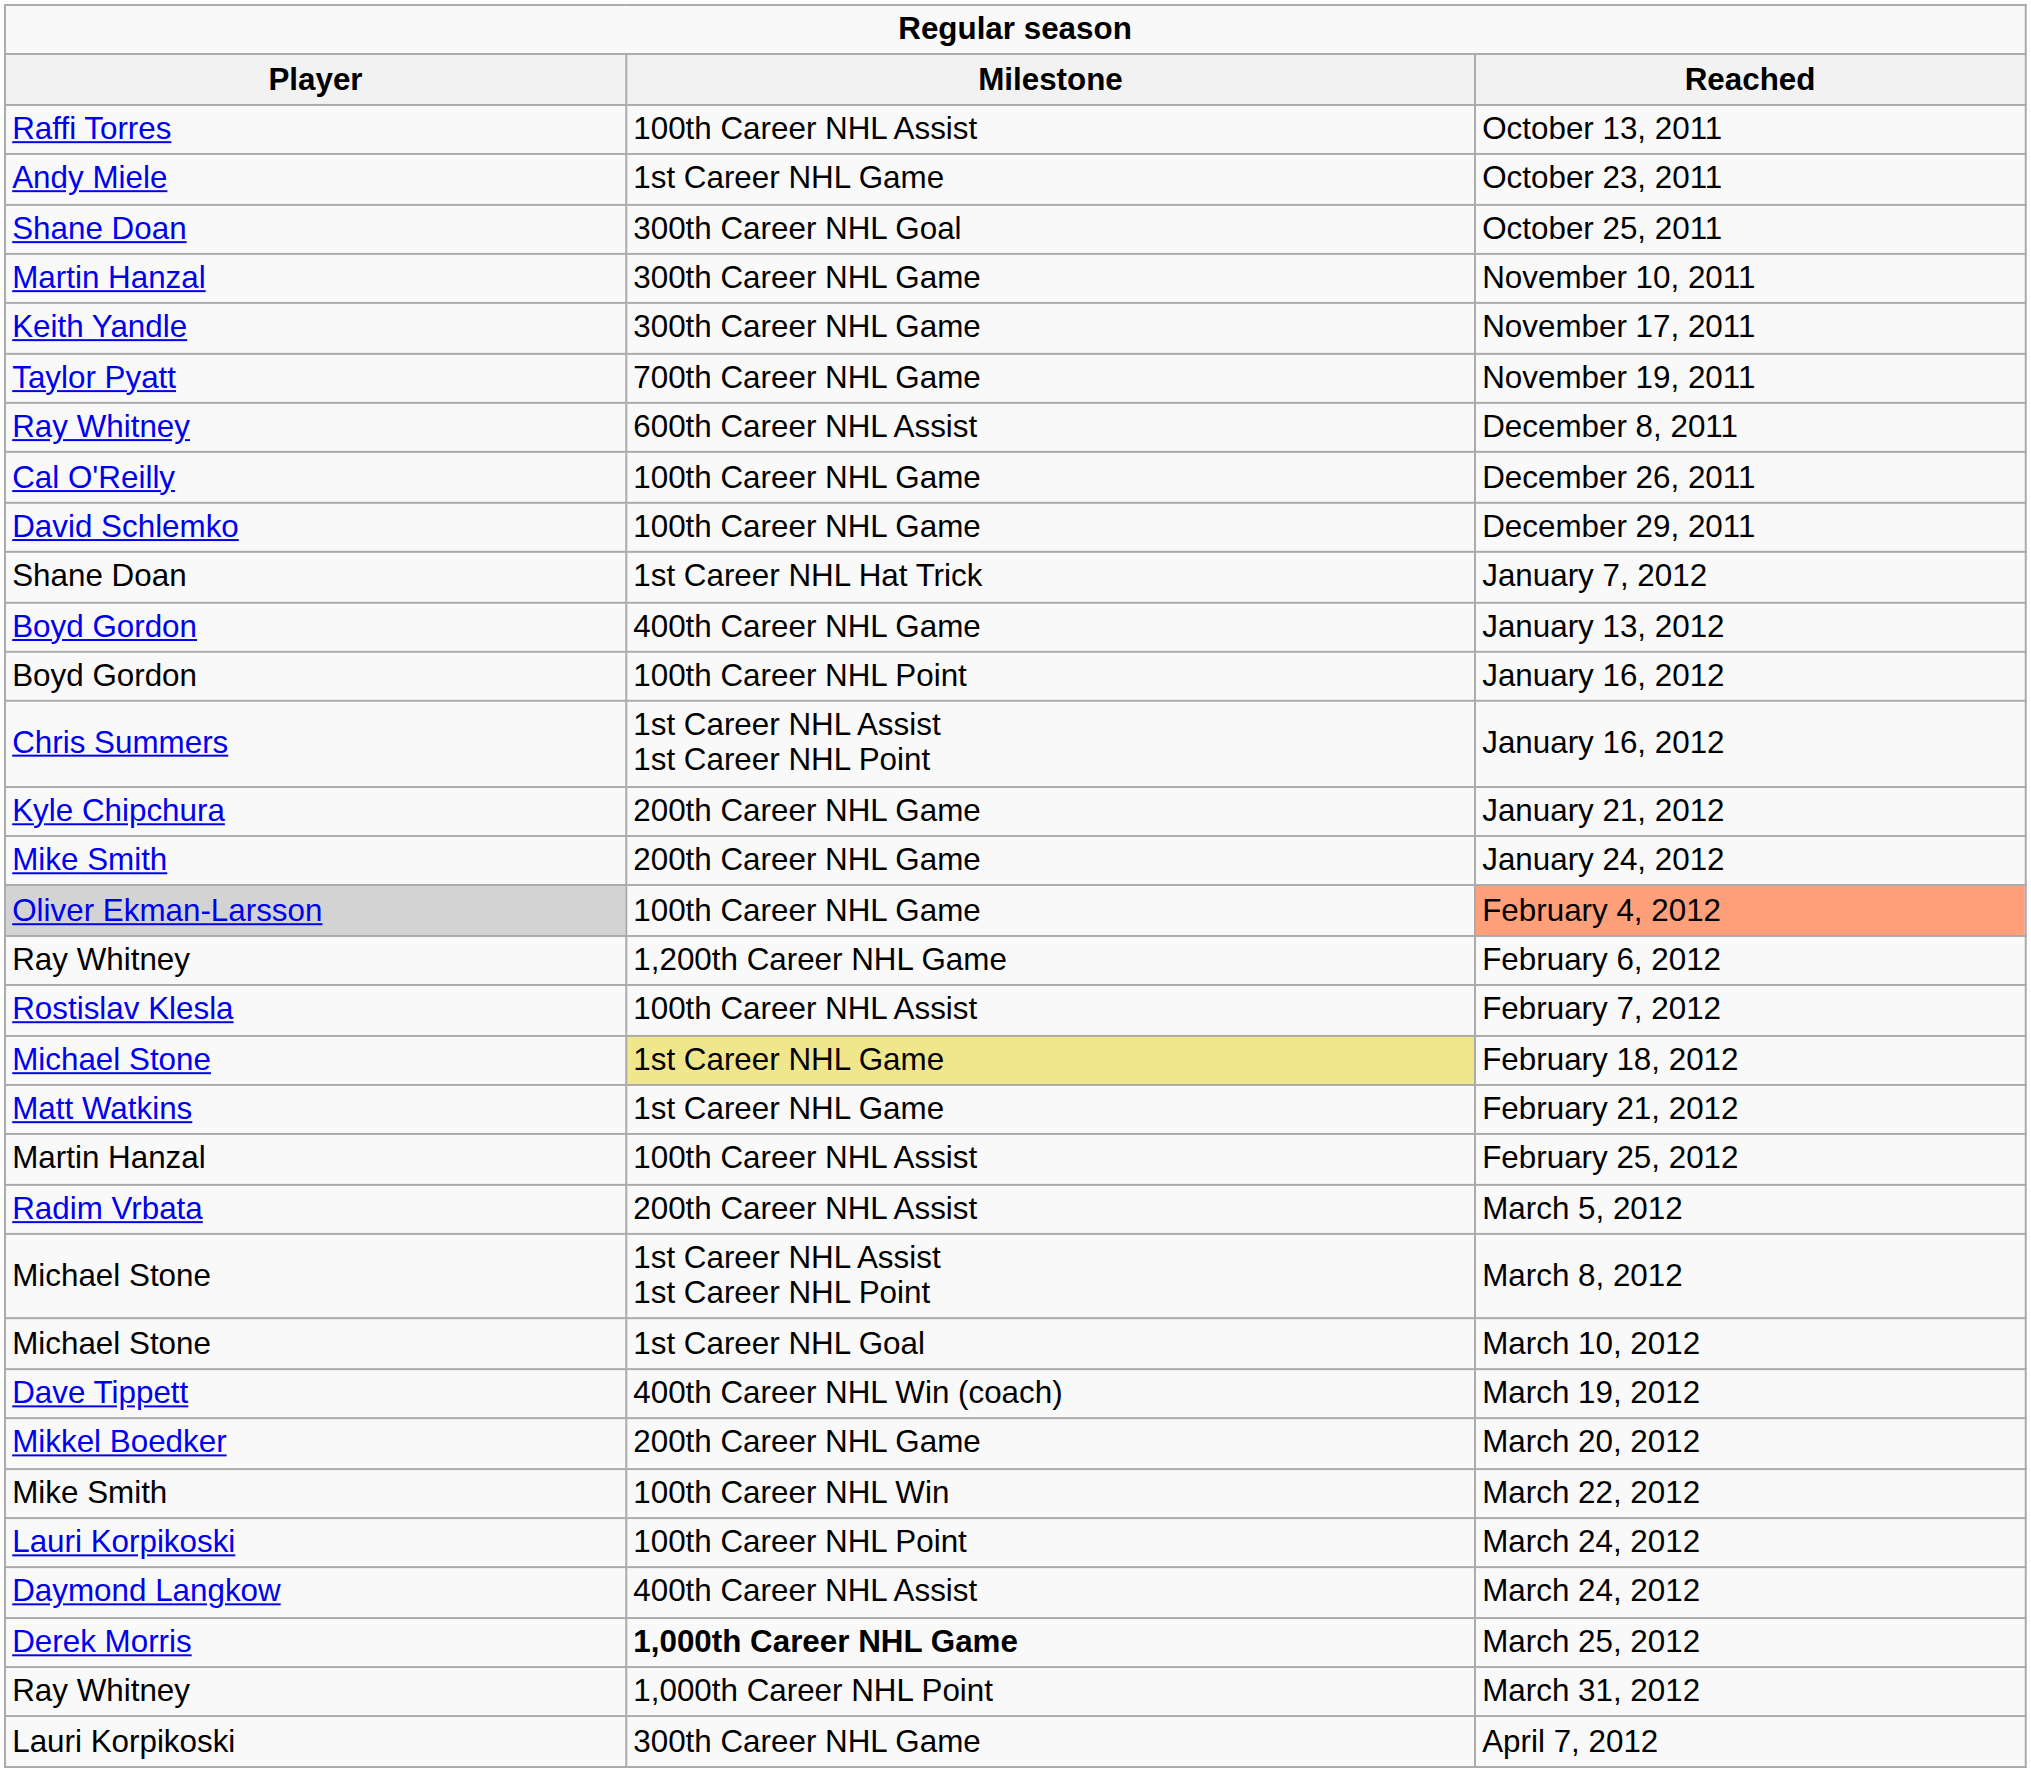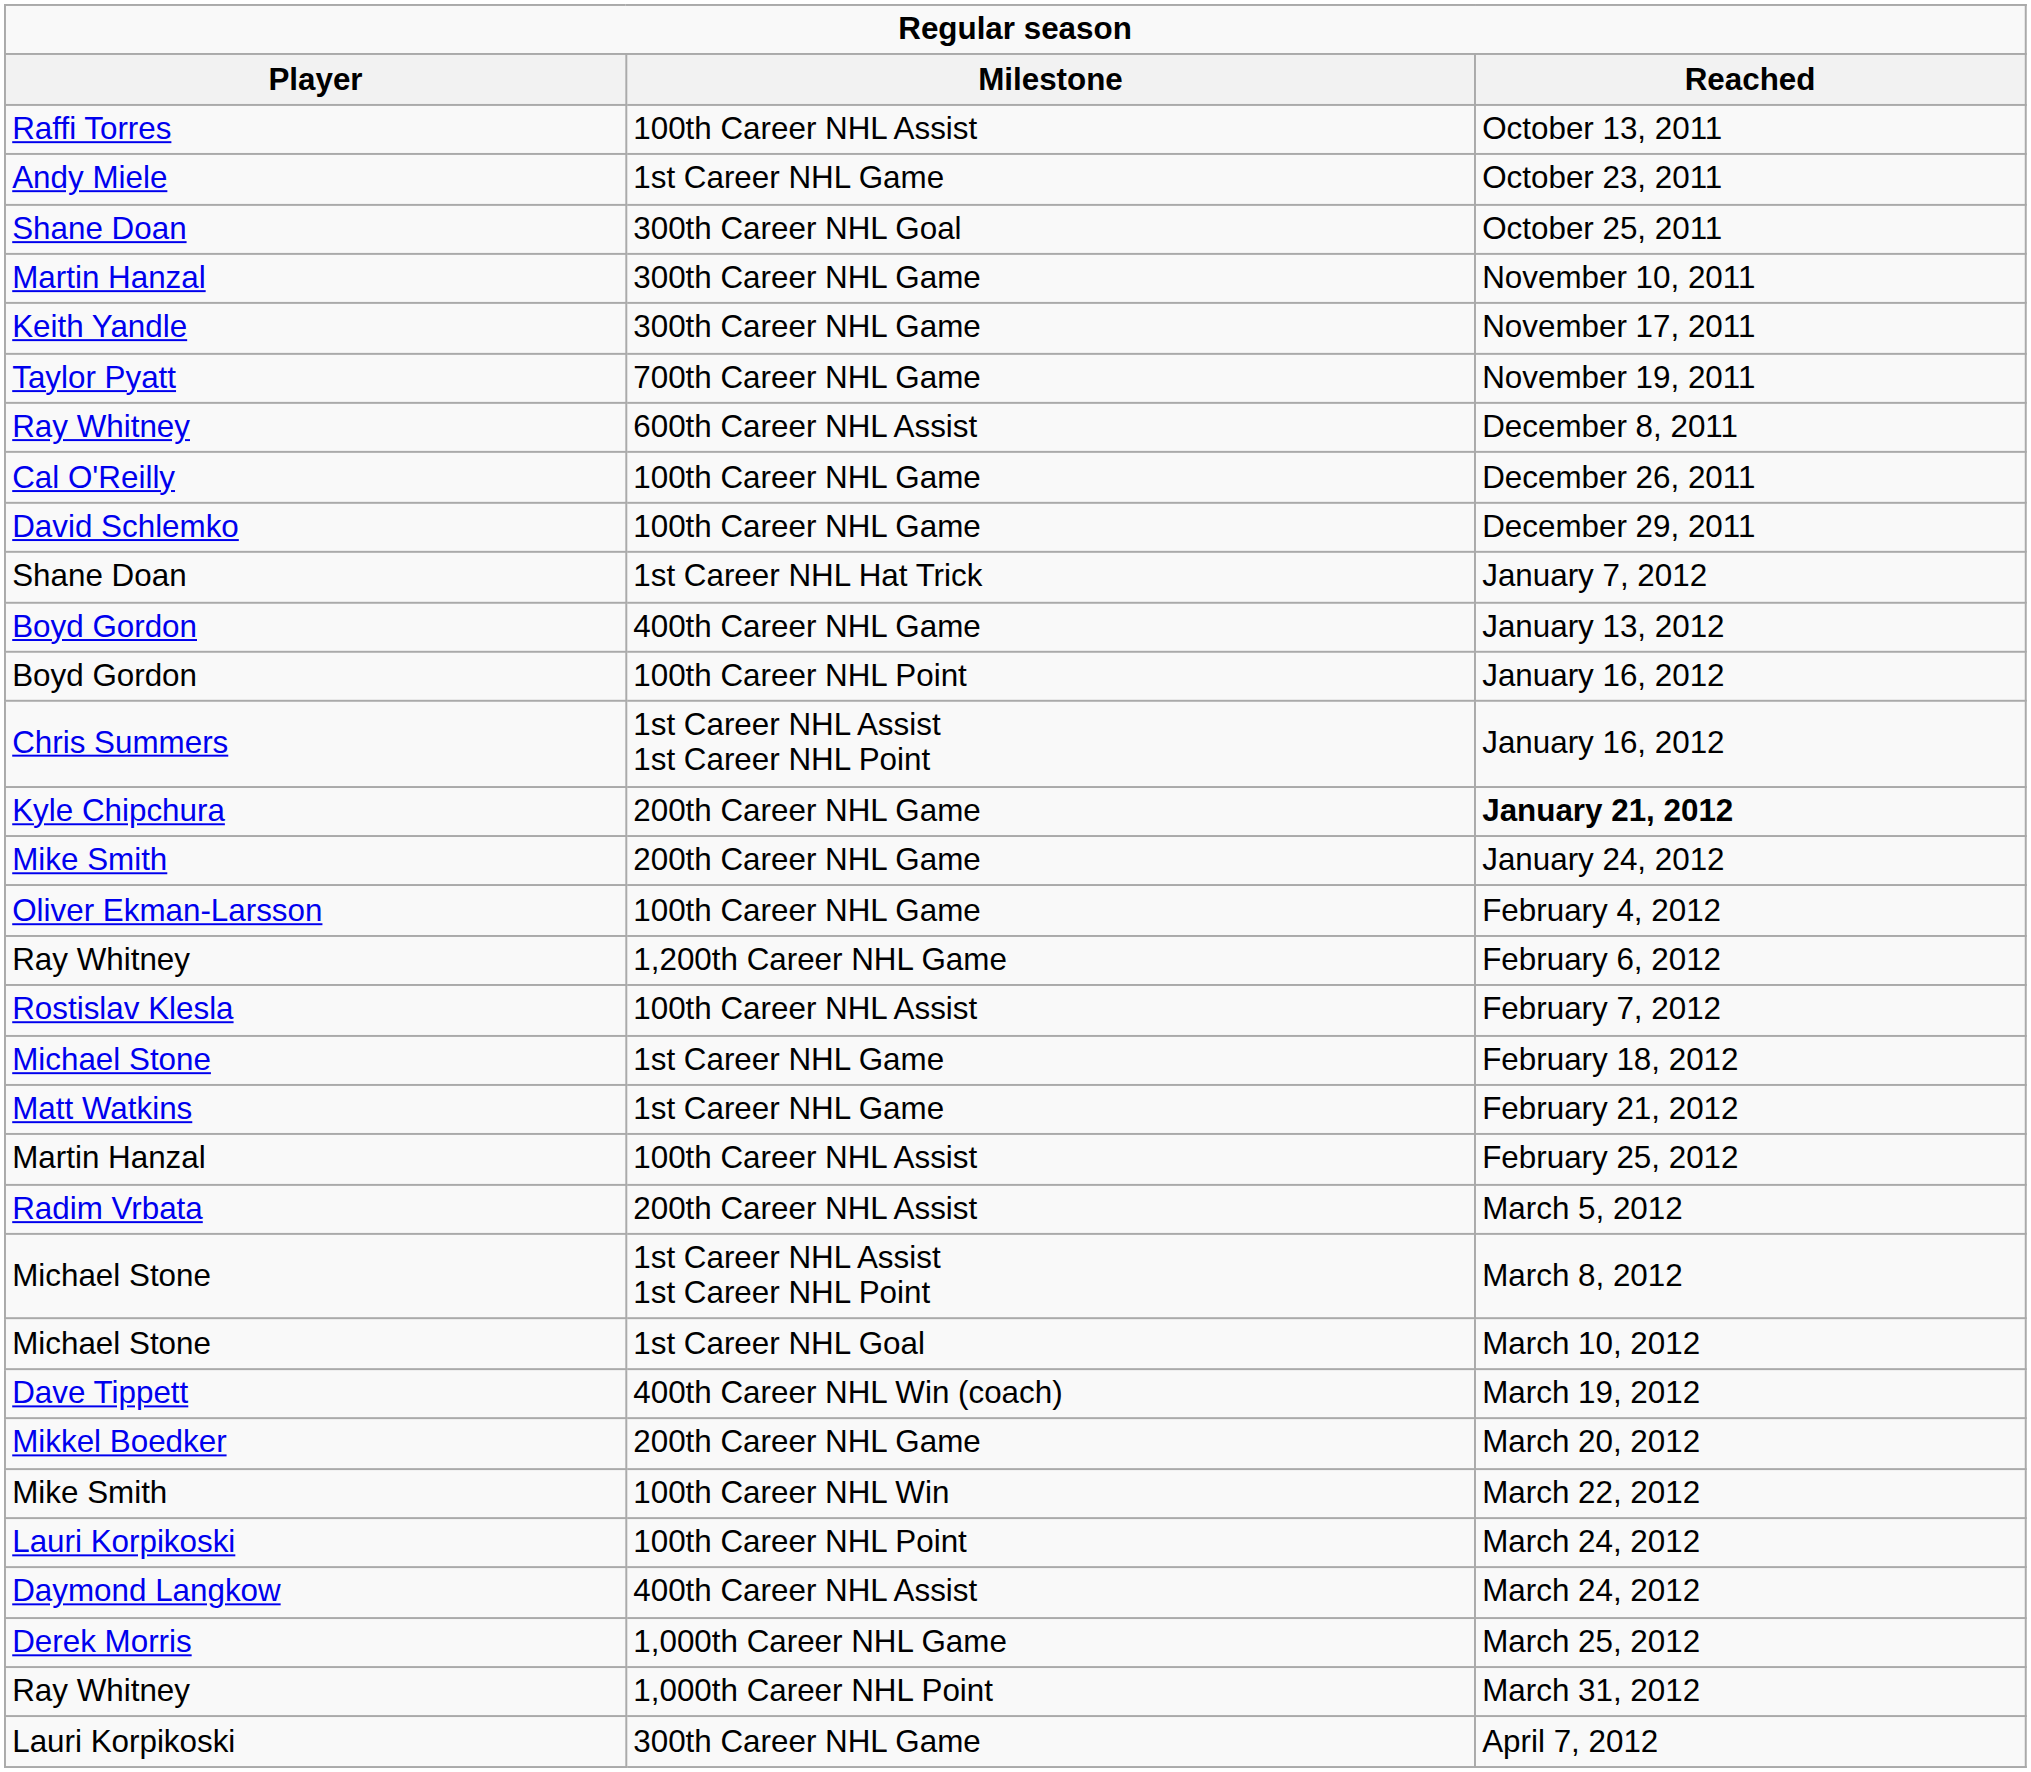(1603, 810) normal -> (1608, 810) bold
(167, 910) lightgrey background -> (167, 910) no background
(1602, 910) lightsalmon background -> (1602, 910) no background
(789, 1059) khaki background -> (789, 1059) no background
(826, 1641) bold -> (820, 1641) normal
